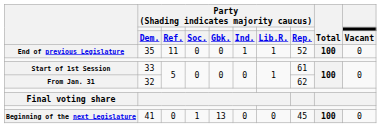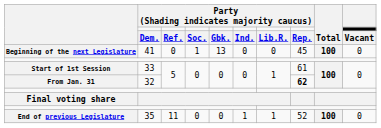rows swapped: (71, 51) <-> (71, 116)
(302, 82) normal -> (302, 82) bold
